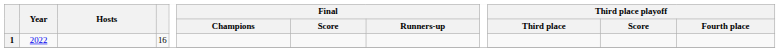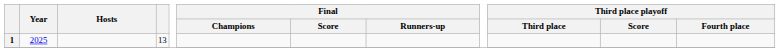(39, 41) 2022 -> (39, 41) 2025
(162, 41) 16 -> (162, 41) 13
